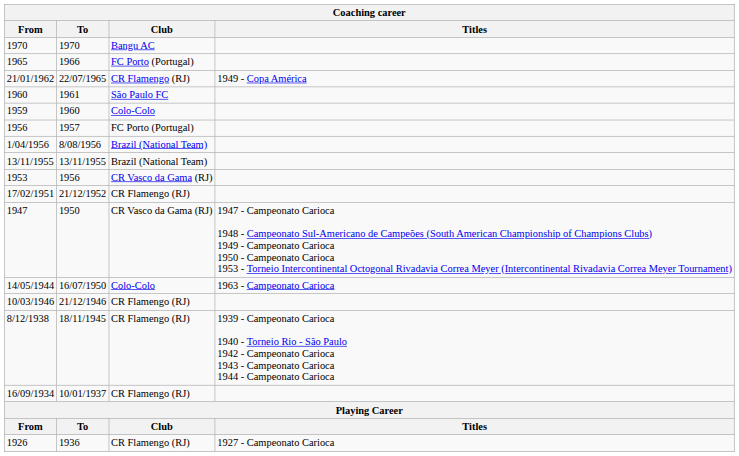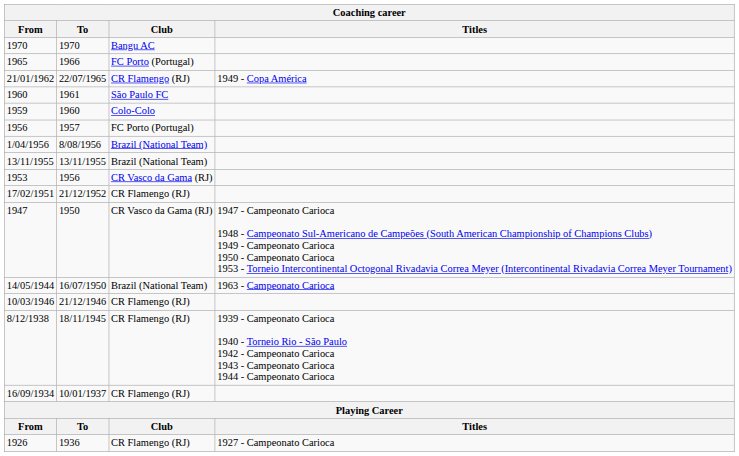(133, 285) Colo-Colo -> (159, 285) Brazil (National Team)
